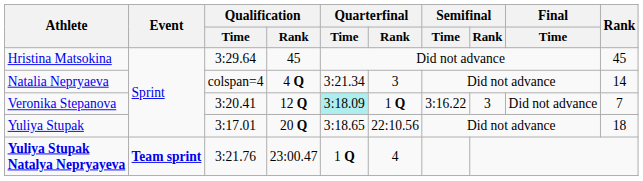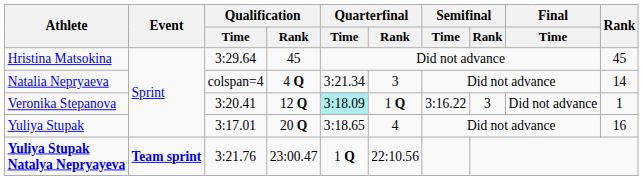(619, 104) 7 -> (619, 104) 1
(395, 126) 22:10.56 -> (395, 126) 4
(619, 126) 18 -> (619, 126) 16
(395, 156) 4 -> (395, 156) 22:10.56
